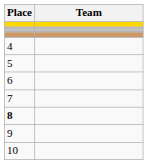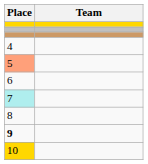(10, 63) no background -> (10, 63) lightsalmon background
(10, 98) no background -> (10, 98) paleturquoise background
(10, 116) bold -> (10, 116) normal
(10, 133) normal -> (10, 133) bold
(12, 151) no background -> (12, 151) gold background
